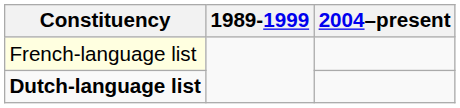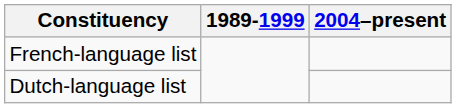(103, 53) lightyellow background -> (103, 53) no background
(105, 86) bold -> (98, 86) normal
